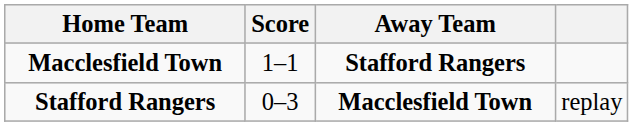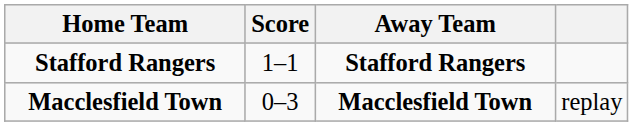(125, 62) Macclesfield Town -> (125, 62) Stafford Rangers
(125, 101) Stafford Rangers -> (125, 101) Macclesfield Town
